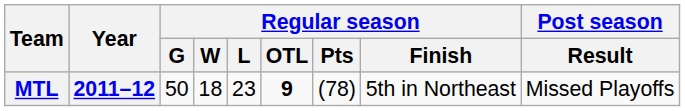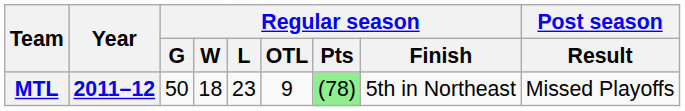(287, 89) bold -> (287, 89) normal
(337, 89) no background -> (337, 89) lightgreen background
